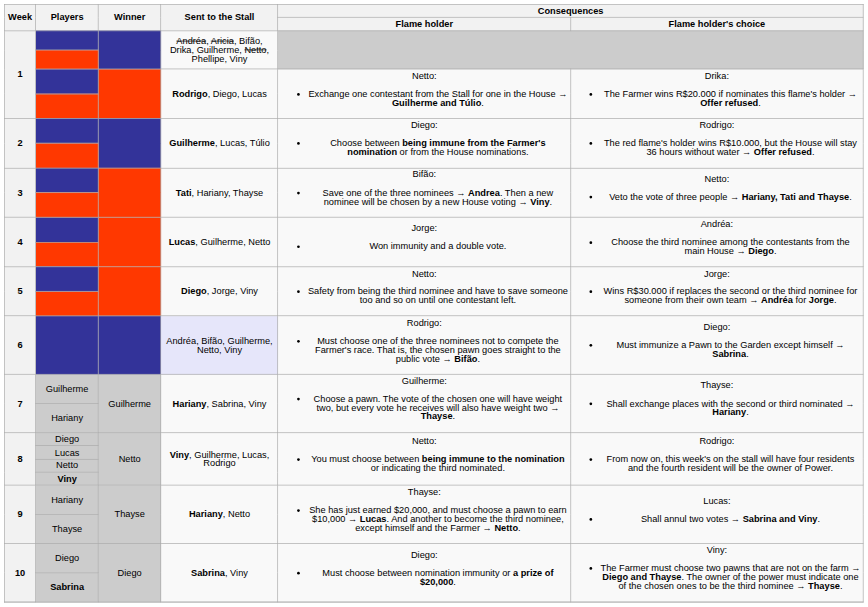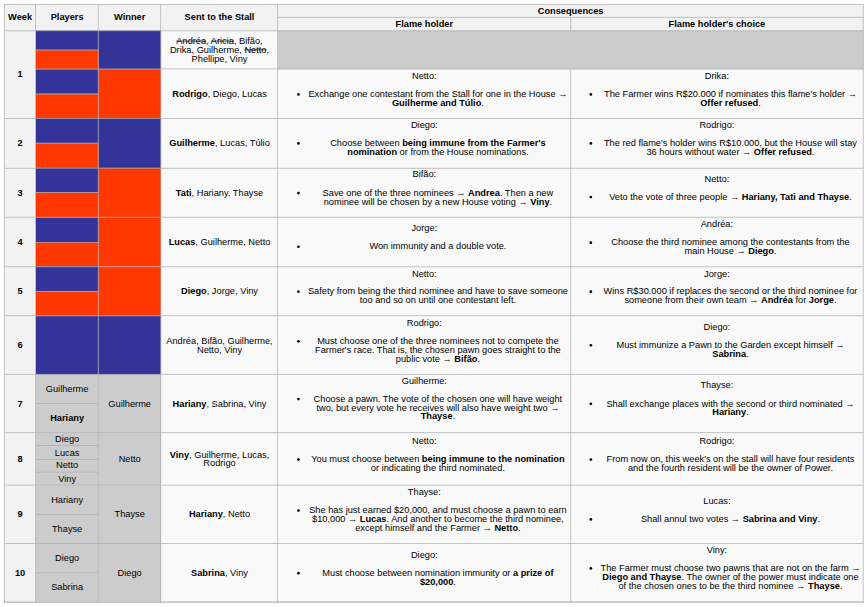(220, 345) lavender background -> (220, 345) no background
(67, 418) normal -> (67, 418) bold
(67, 478) bold -> (67, 478) normal
(67, 587) bold -> (67, 587) normal
